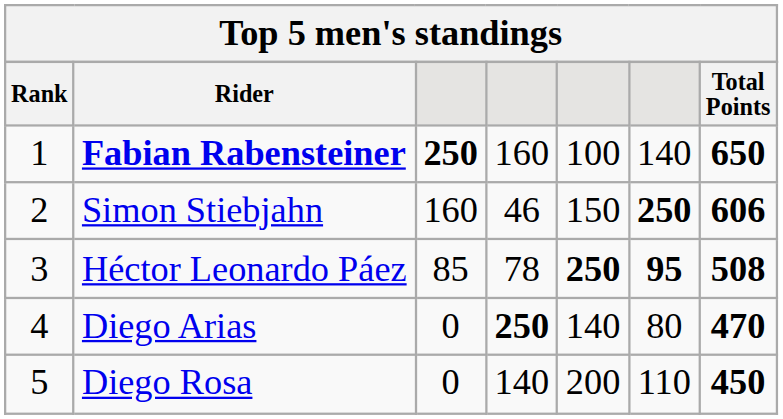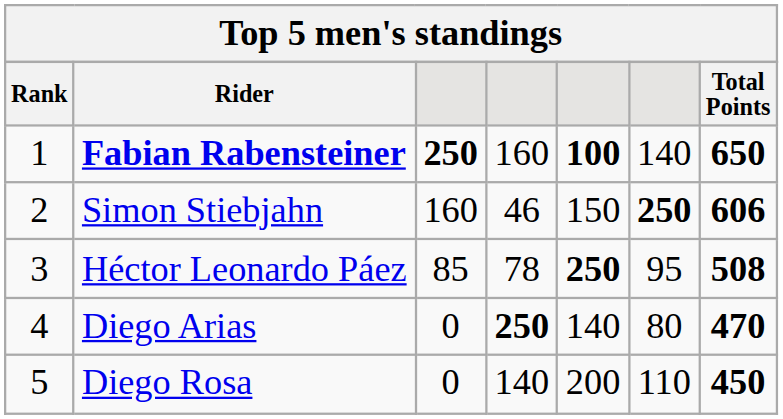(593, 152) normal -> (593, 152) bold
(664, 267) bold -> (664, 267) normal
